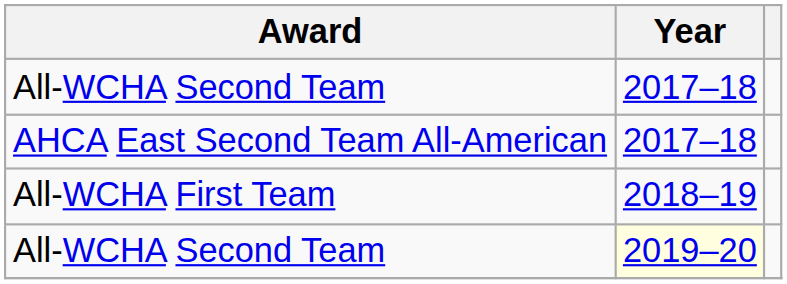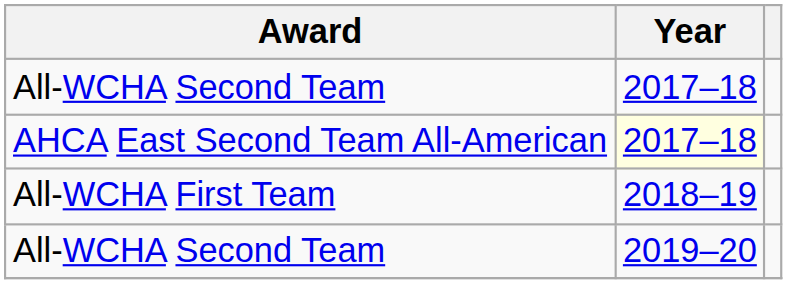(690, 140) no background -> (690, 140) lightyellow background
(690, 250) lightyellow background -> (690, 250) no background
